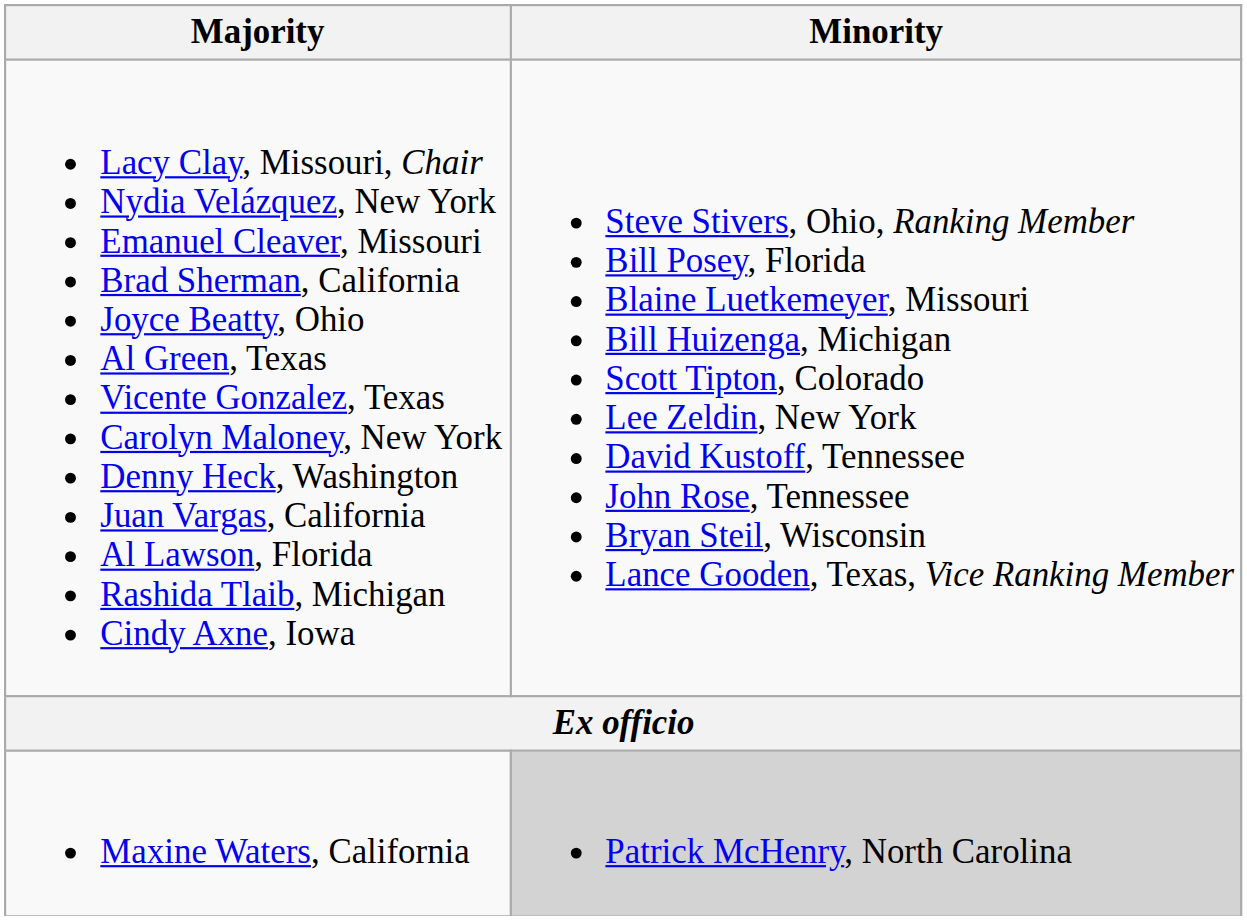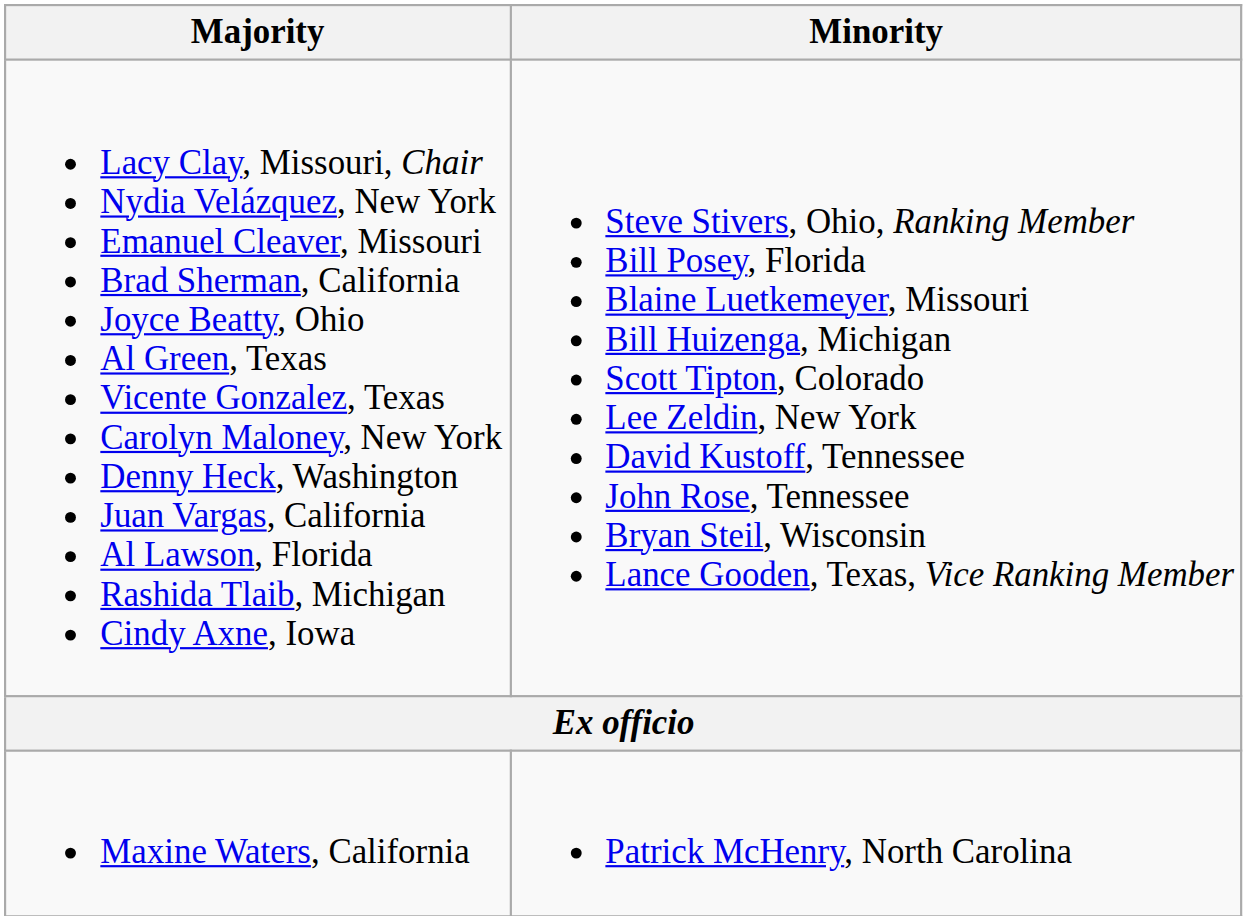(876, 853) lightgrey background -> (876, 853) no background
